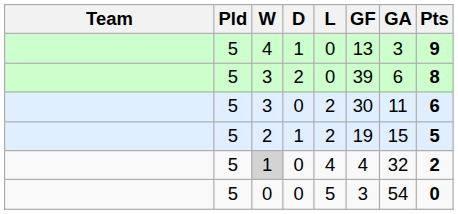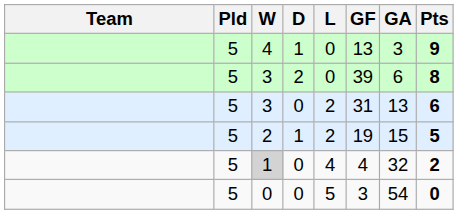(363, 106) 30 -> (363, 106) 31
(398, 106) 11 -> (398, 106) 13
